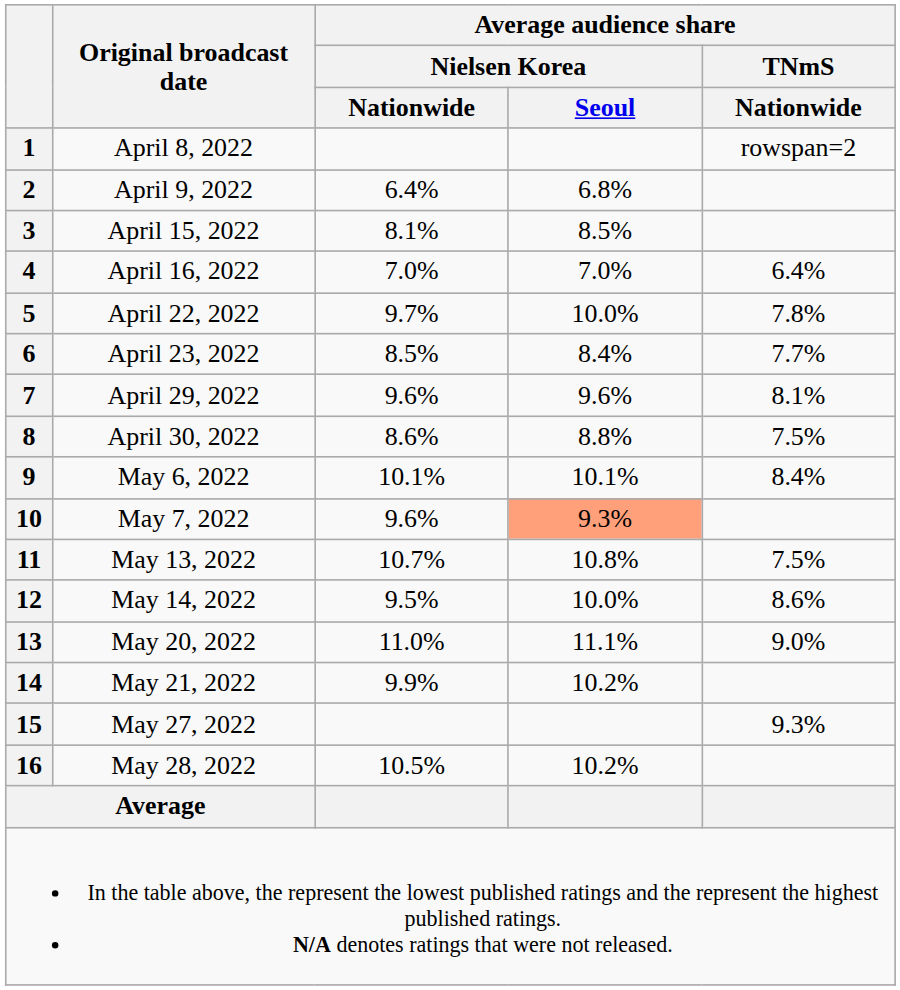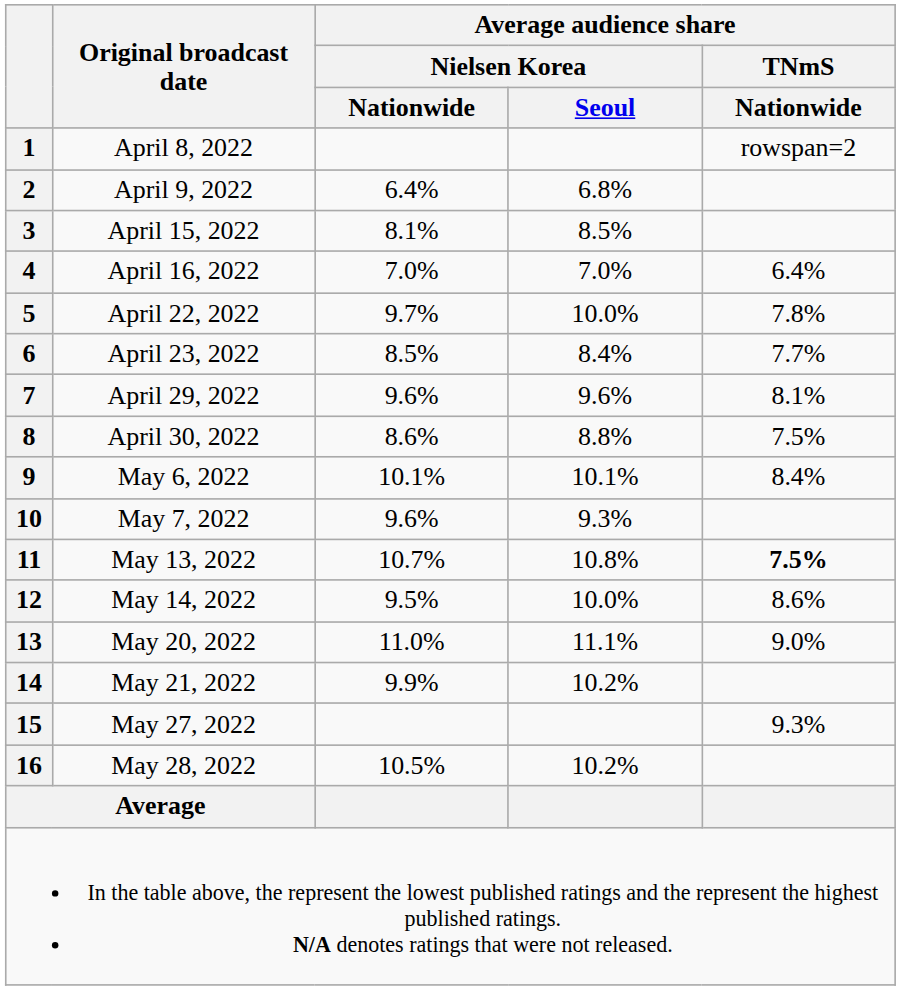(605, 518) lightsalmon background -> (605, 518) no background
(798, 559) normal -> (798, 559) bold
